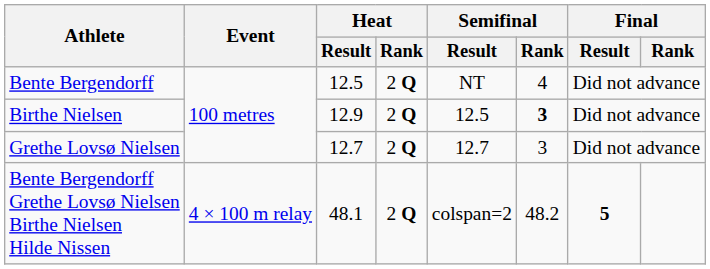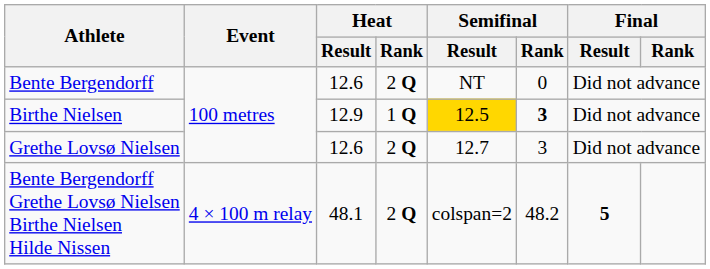(346, 83) 12.5 -> (346, 83) 12.6
(542, 83) 4 -> (542, 83) 0
(401, 115) 2 Q -> (401, 115) 1 Q
(472, 115) no background -> (472, 115) gold background
(346, 147) 12.7 -> (346, 147) 12.6
